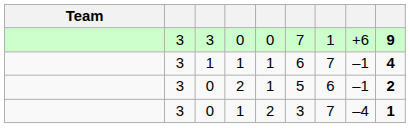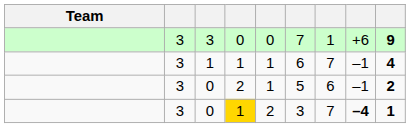(240, 110) no background -> (240, 110) gold background
(360, 110) normal -> (360, 110) bold
